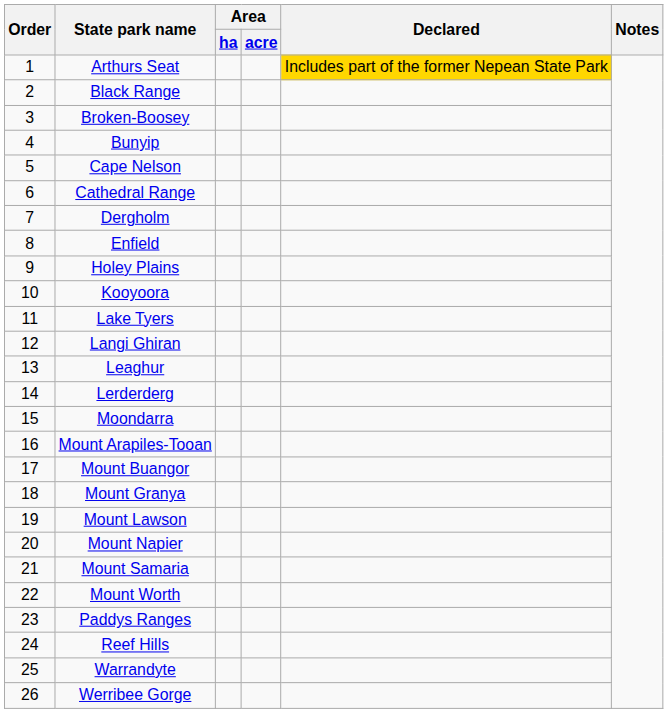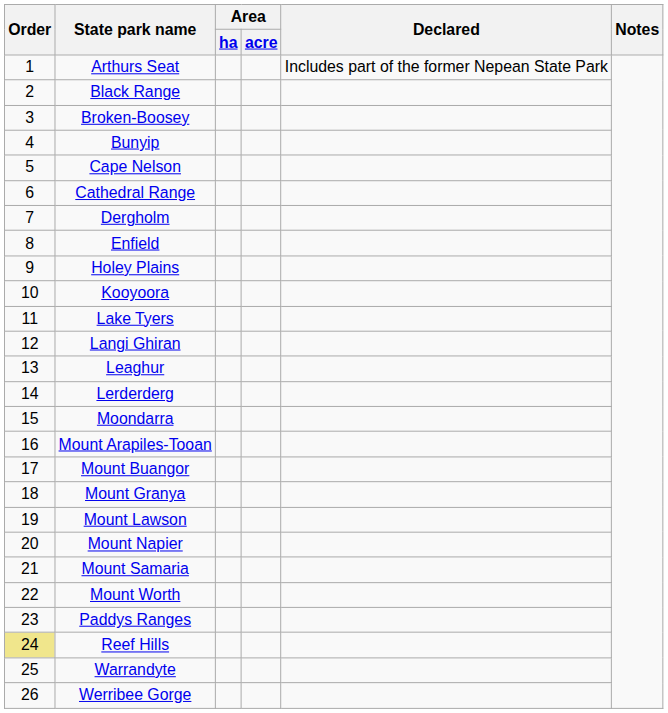(446, 67) gold background -> (446, 67) no background
(30, 645) no background -> (30, 645) khaki background
